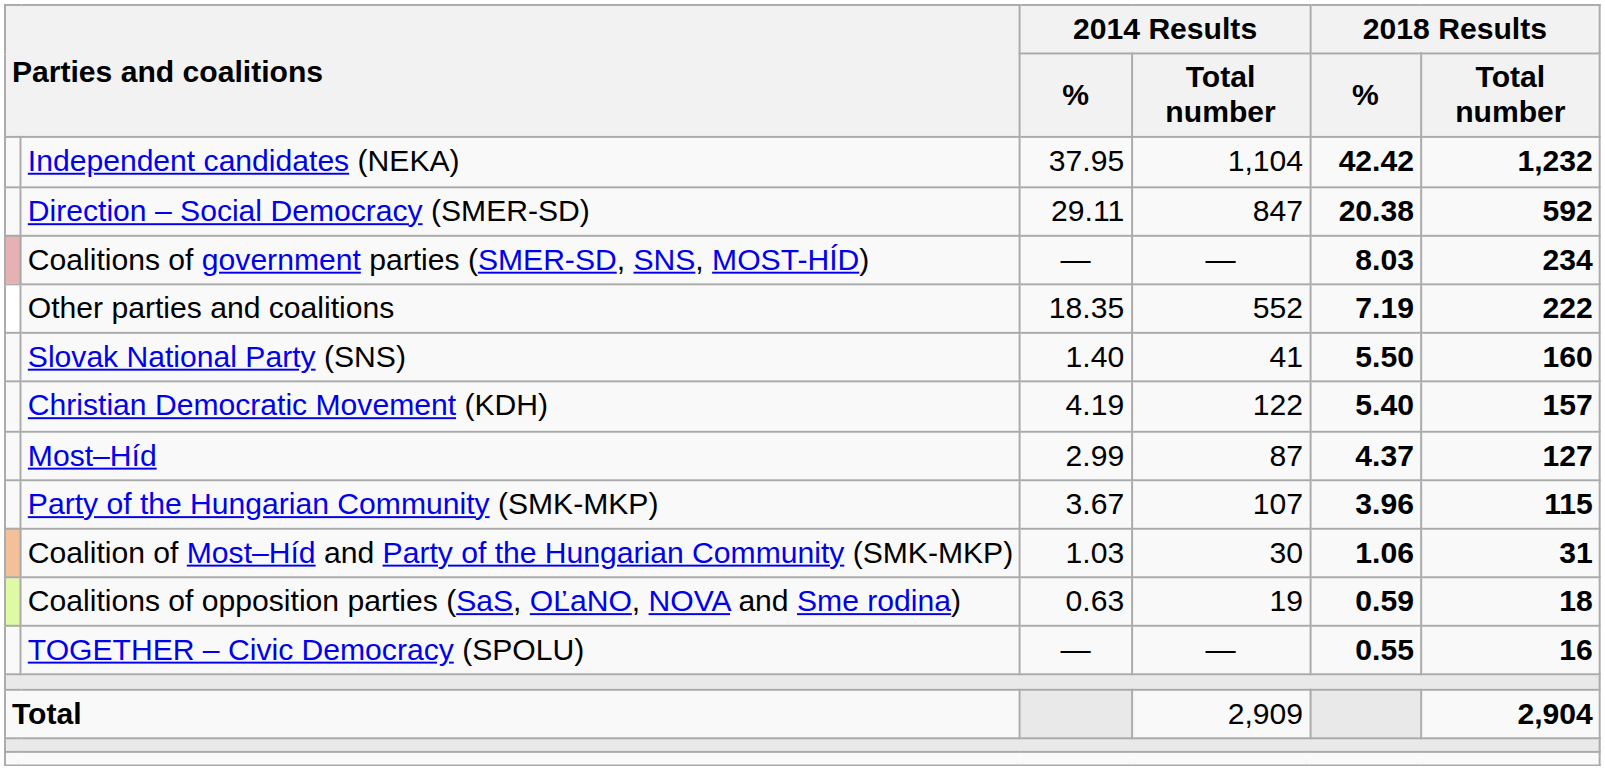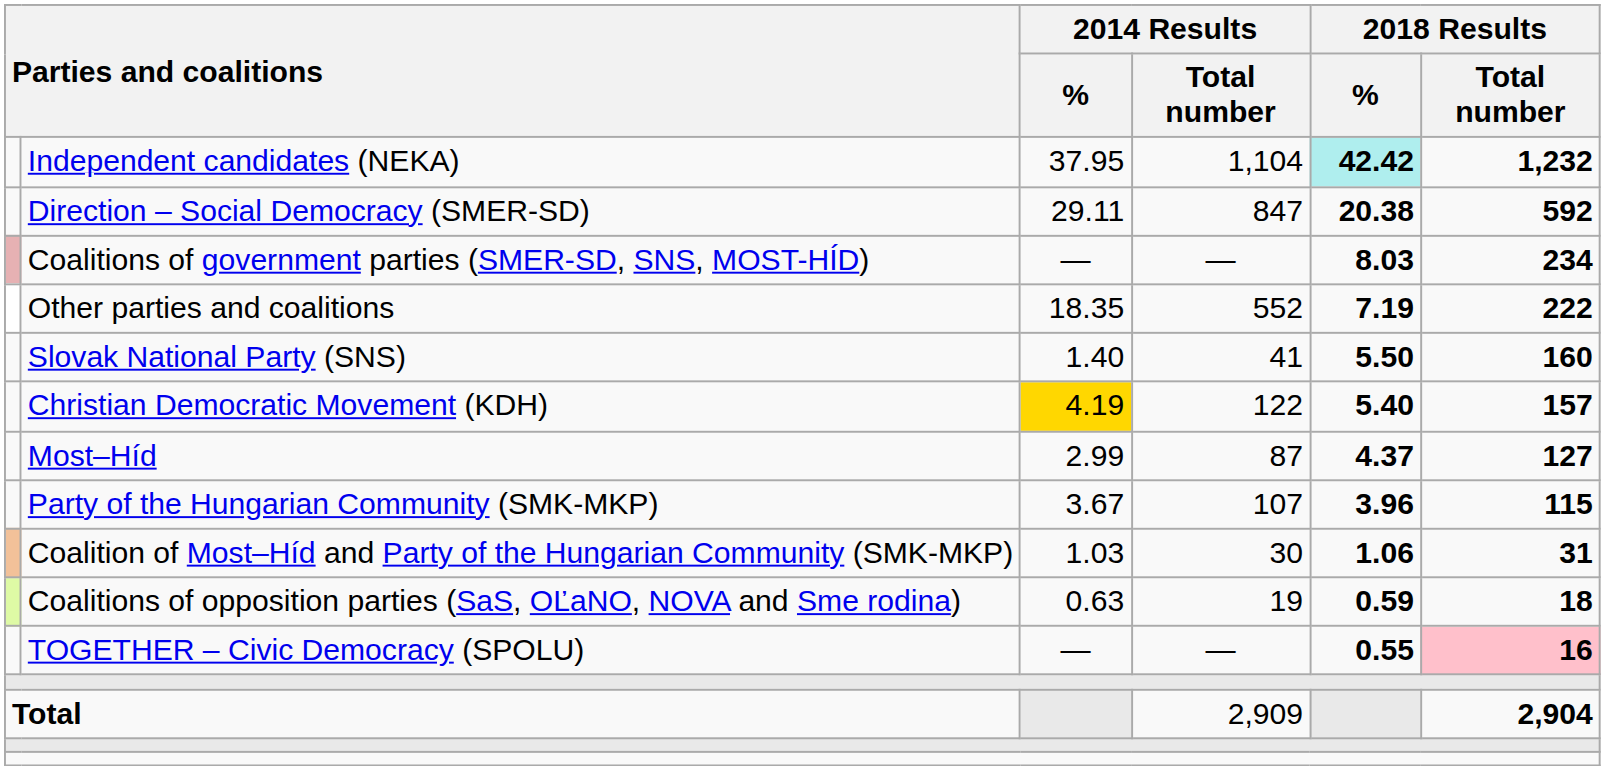(1376, 161) no background -> (1376, 161) paleturquoise background
(1095, 405) no background -> (1095, 405) gold background
(1576, 649) no background -> (1576, 649) pink background
